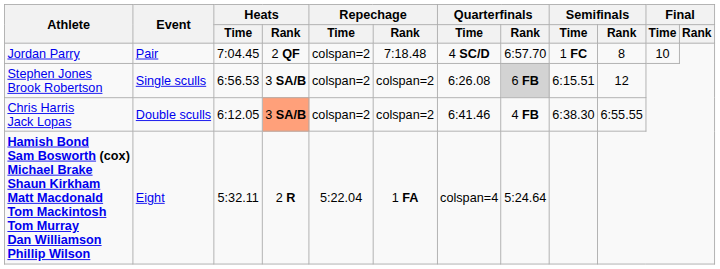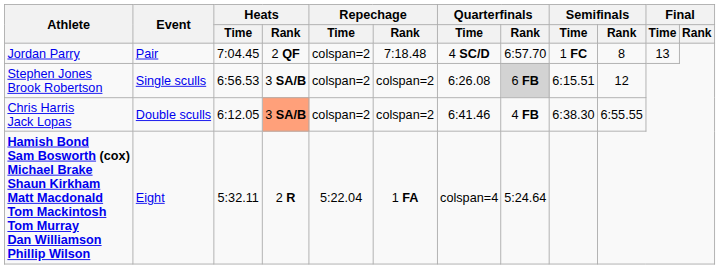(663, 54) 10 -> (663, 54) 13
